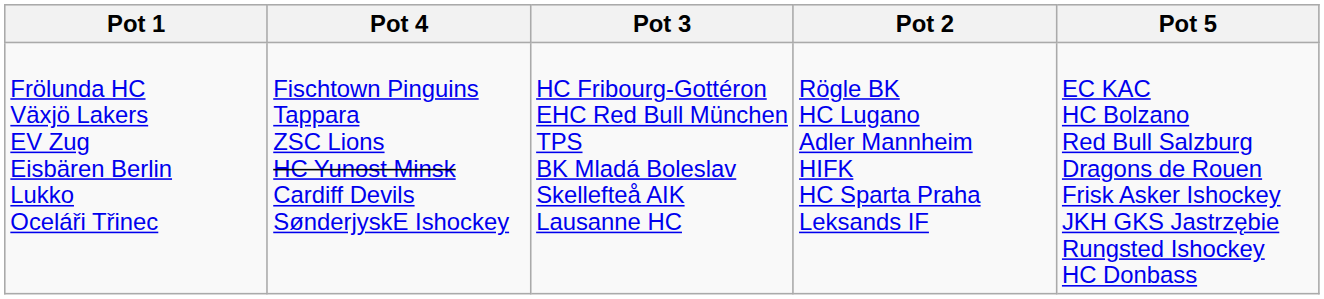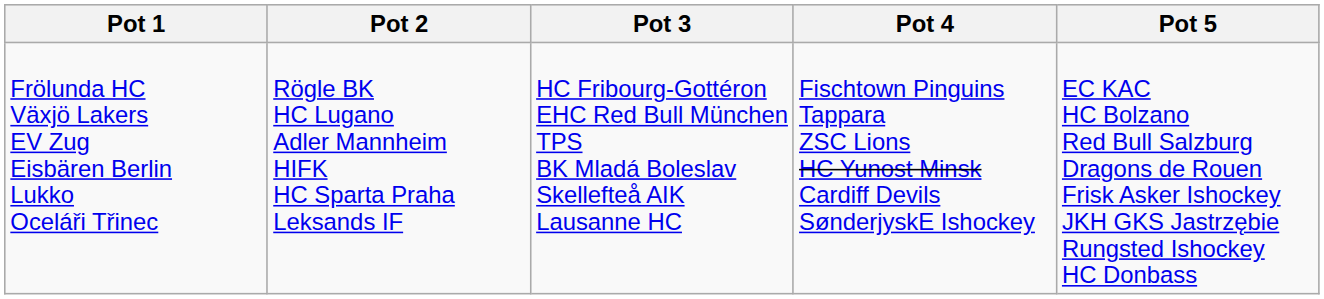columns swapped: (925, 24) <-> (399, 24)
